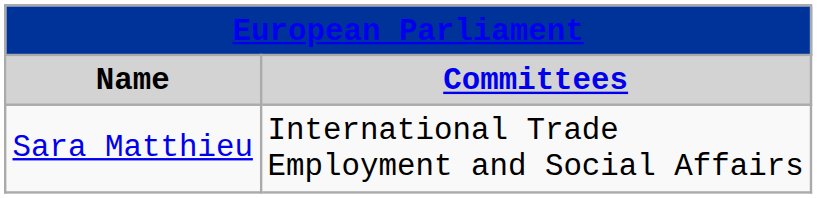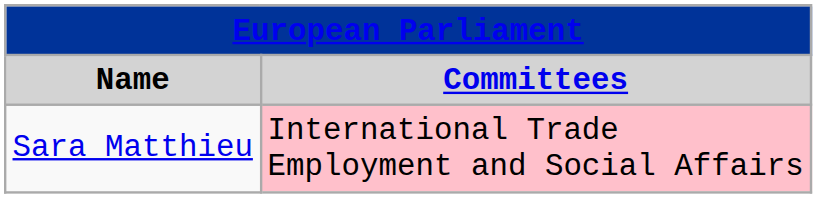(536, 148) no background -> (536, 148) pink background
